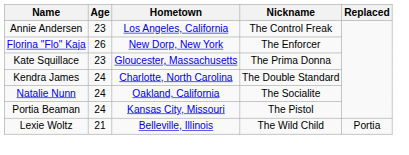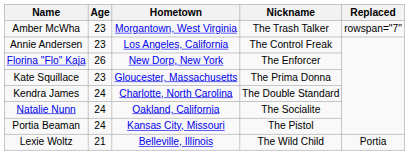+ row: (46, 28)
